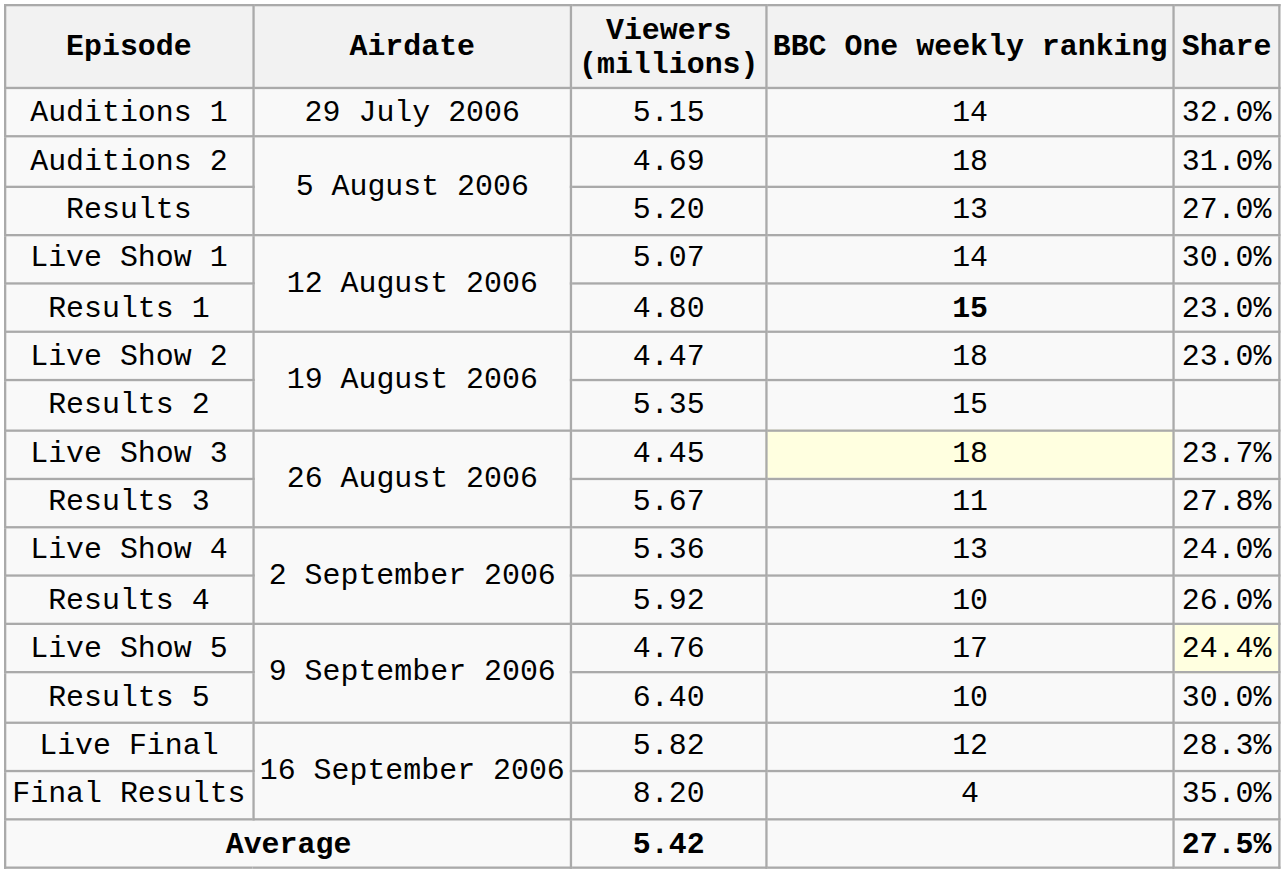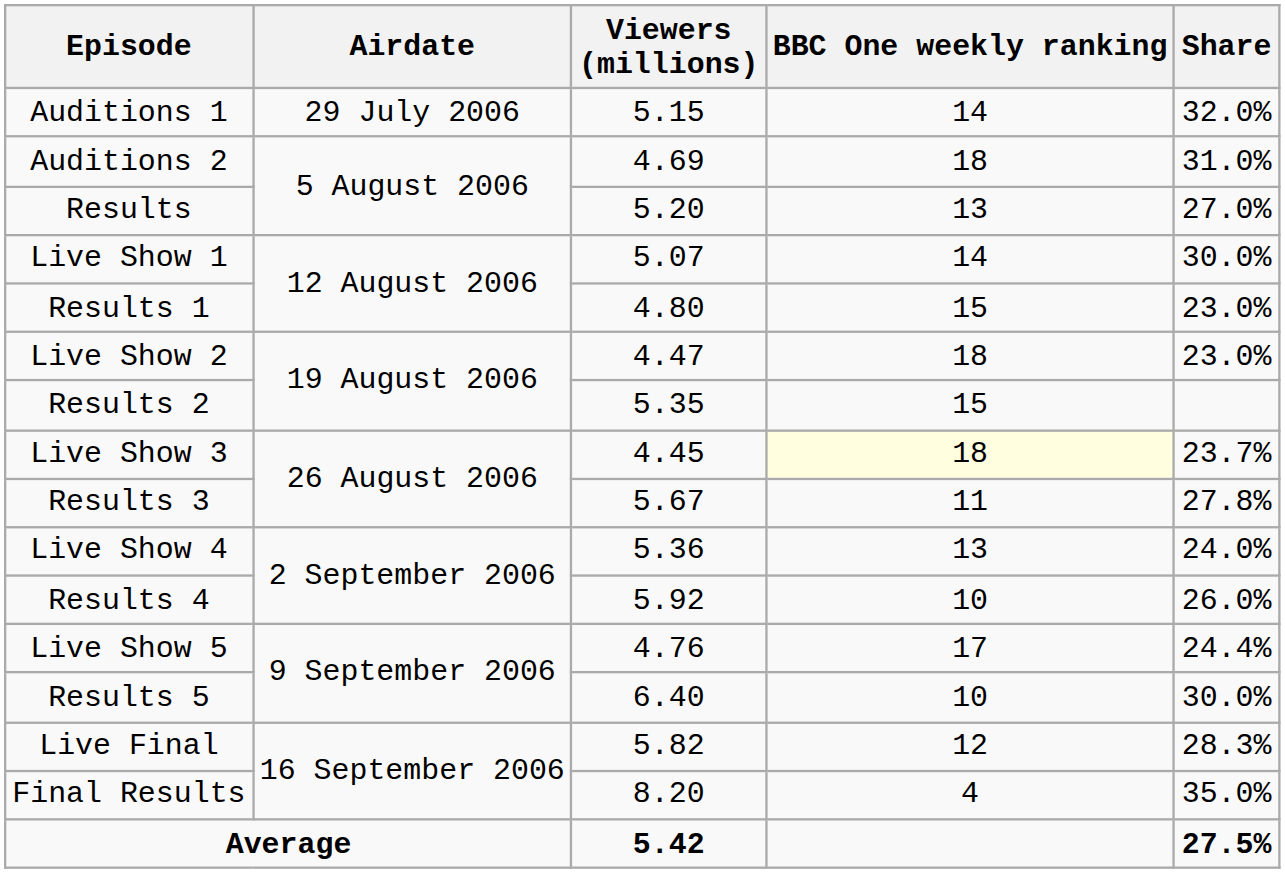(970, 308) bold -> (970, 308) normal
(1227, 649) lightyellow background -> (1227, 649) no background
